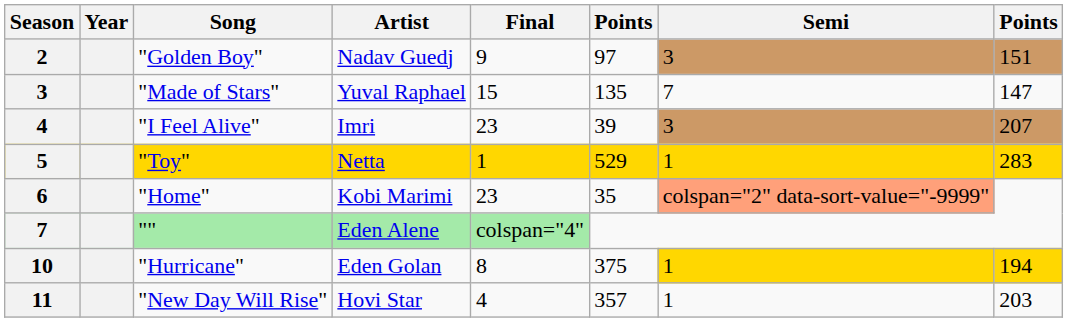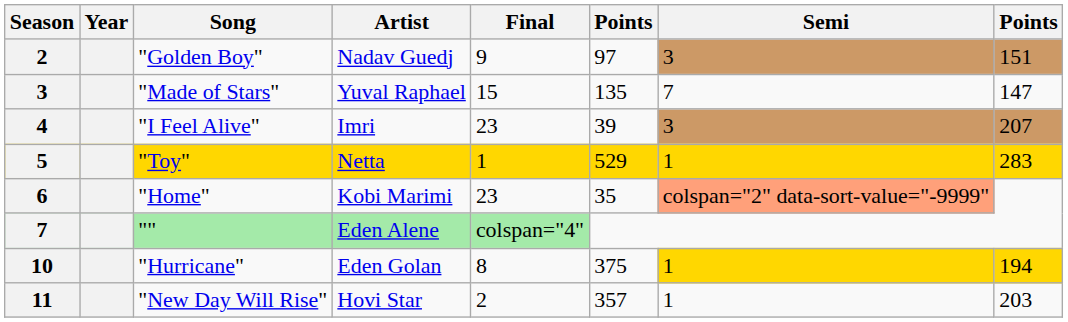(481, 299) 4 -> (481, 299) 2
